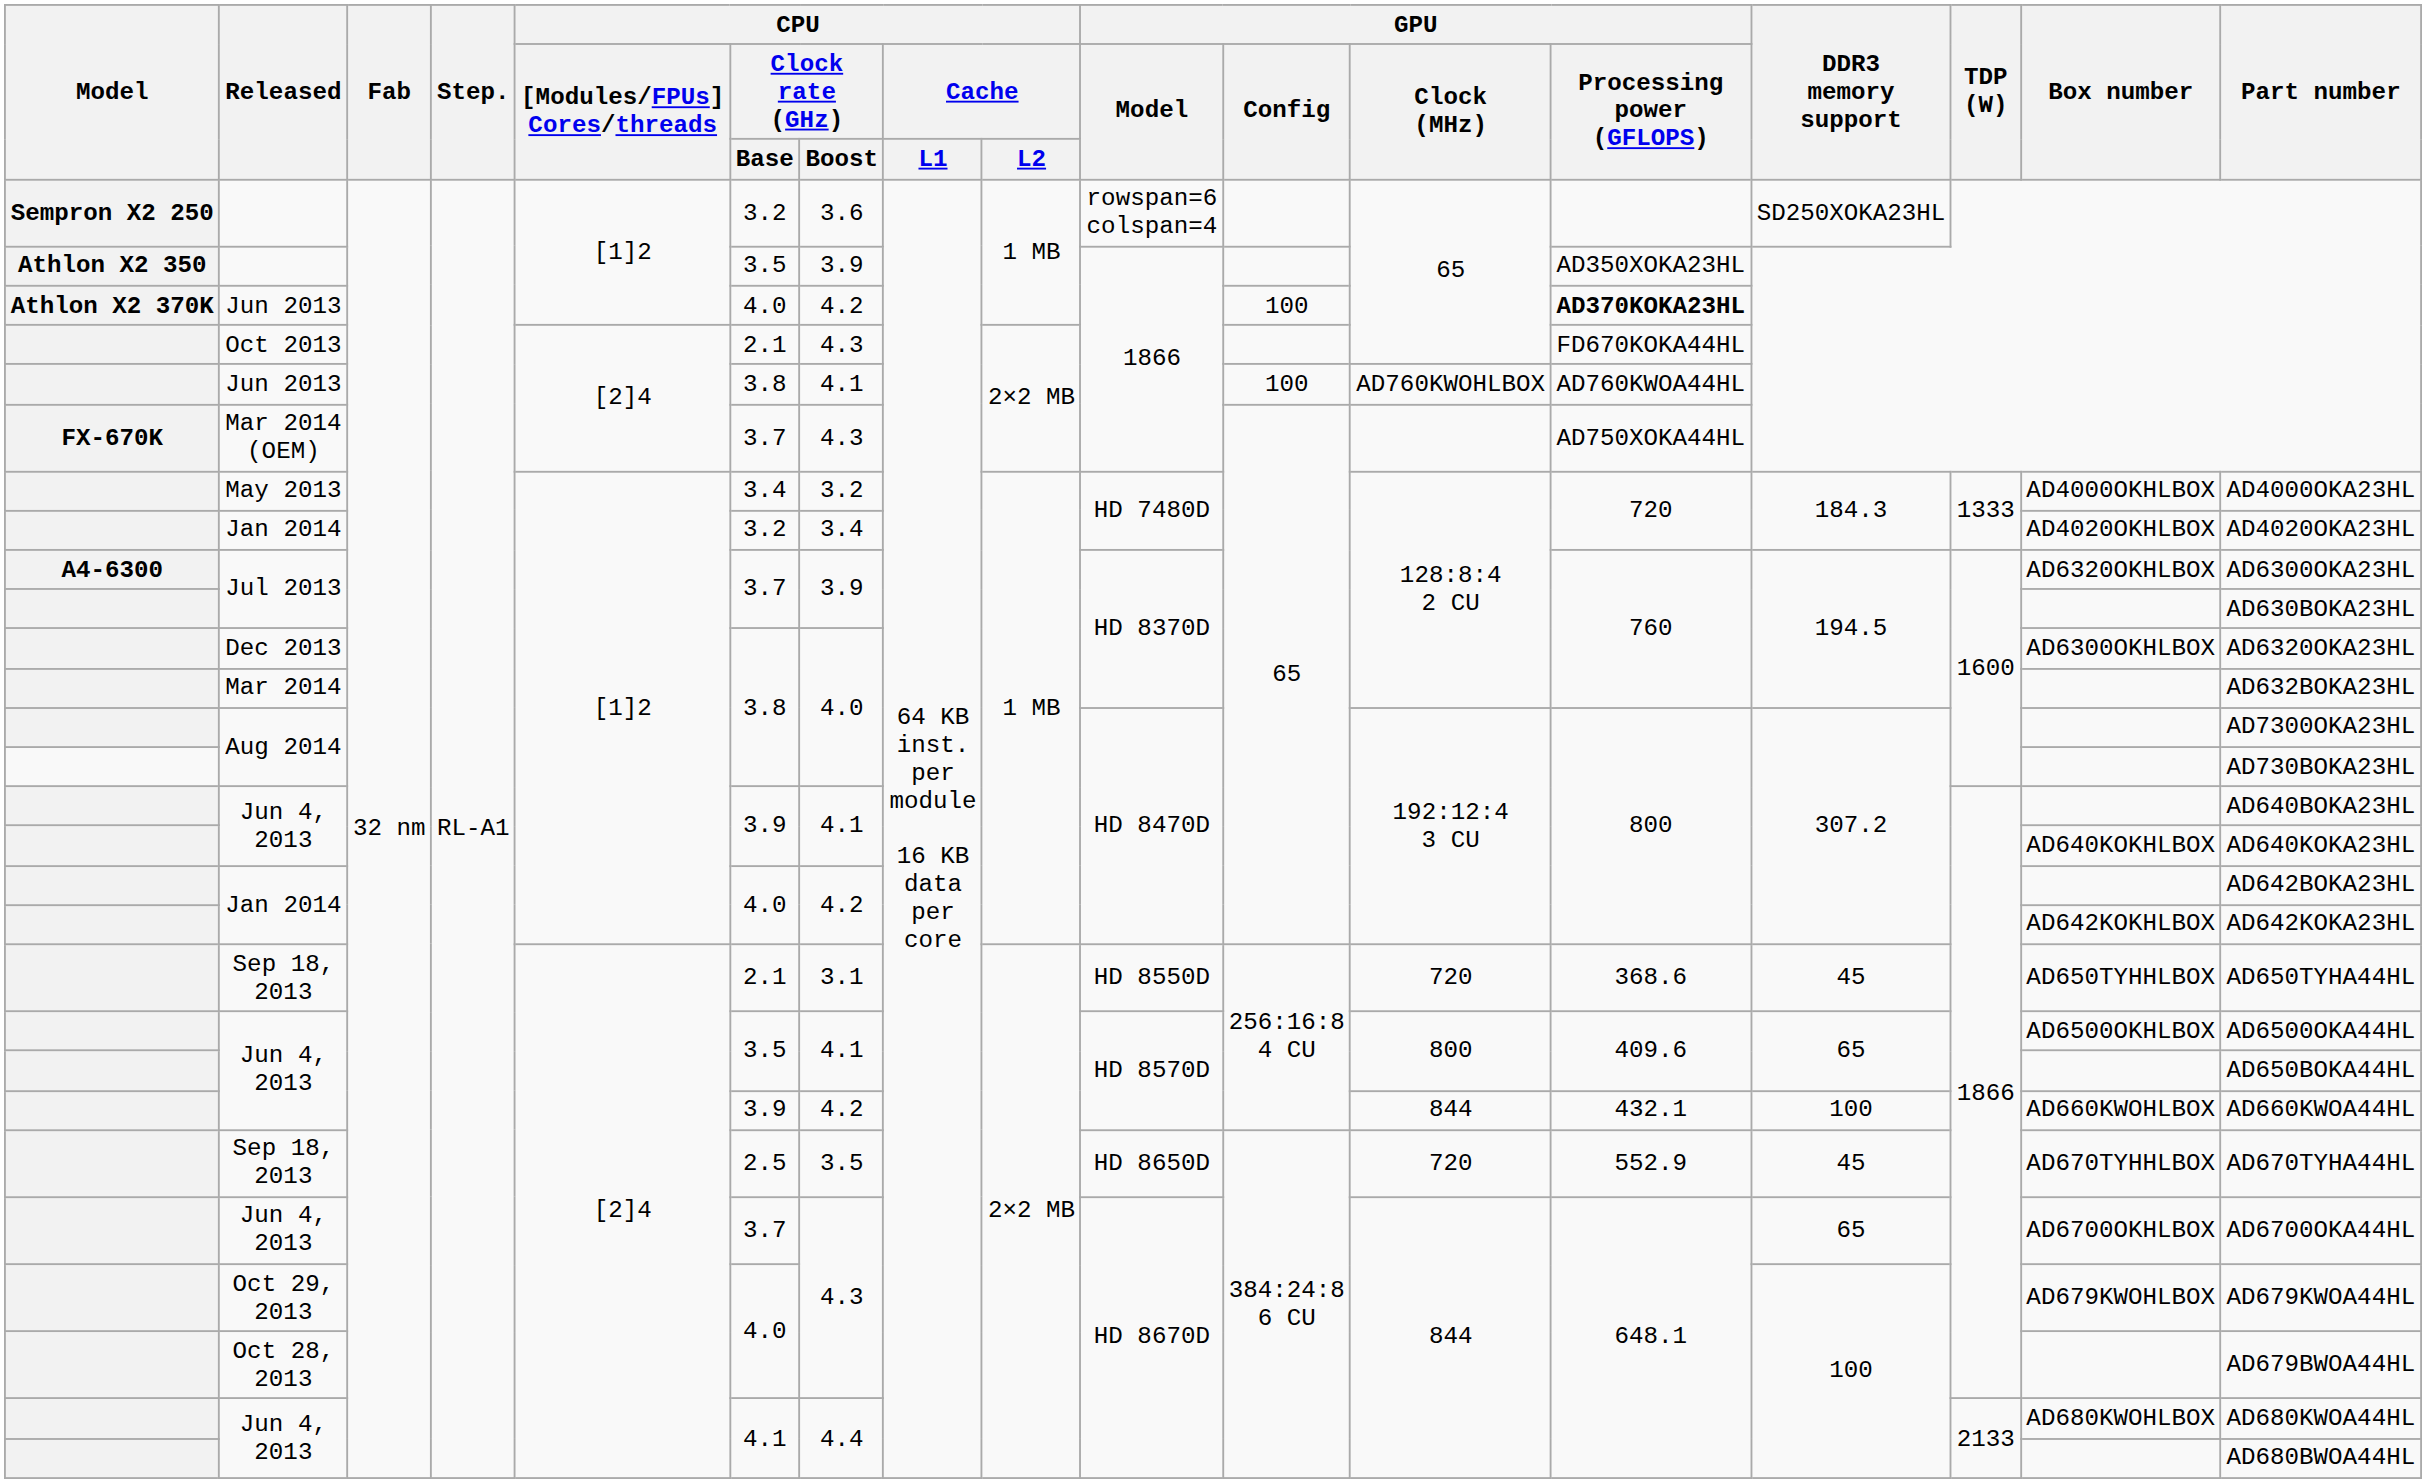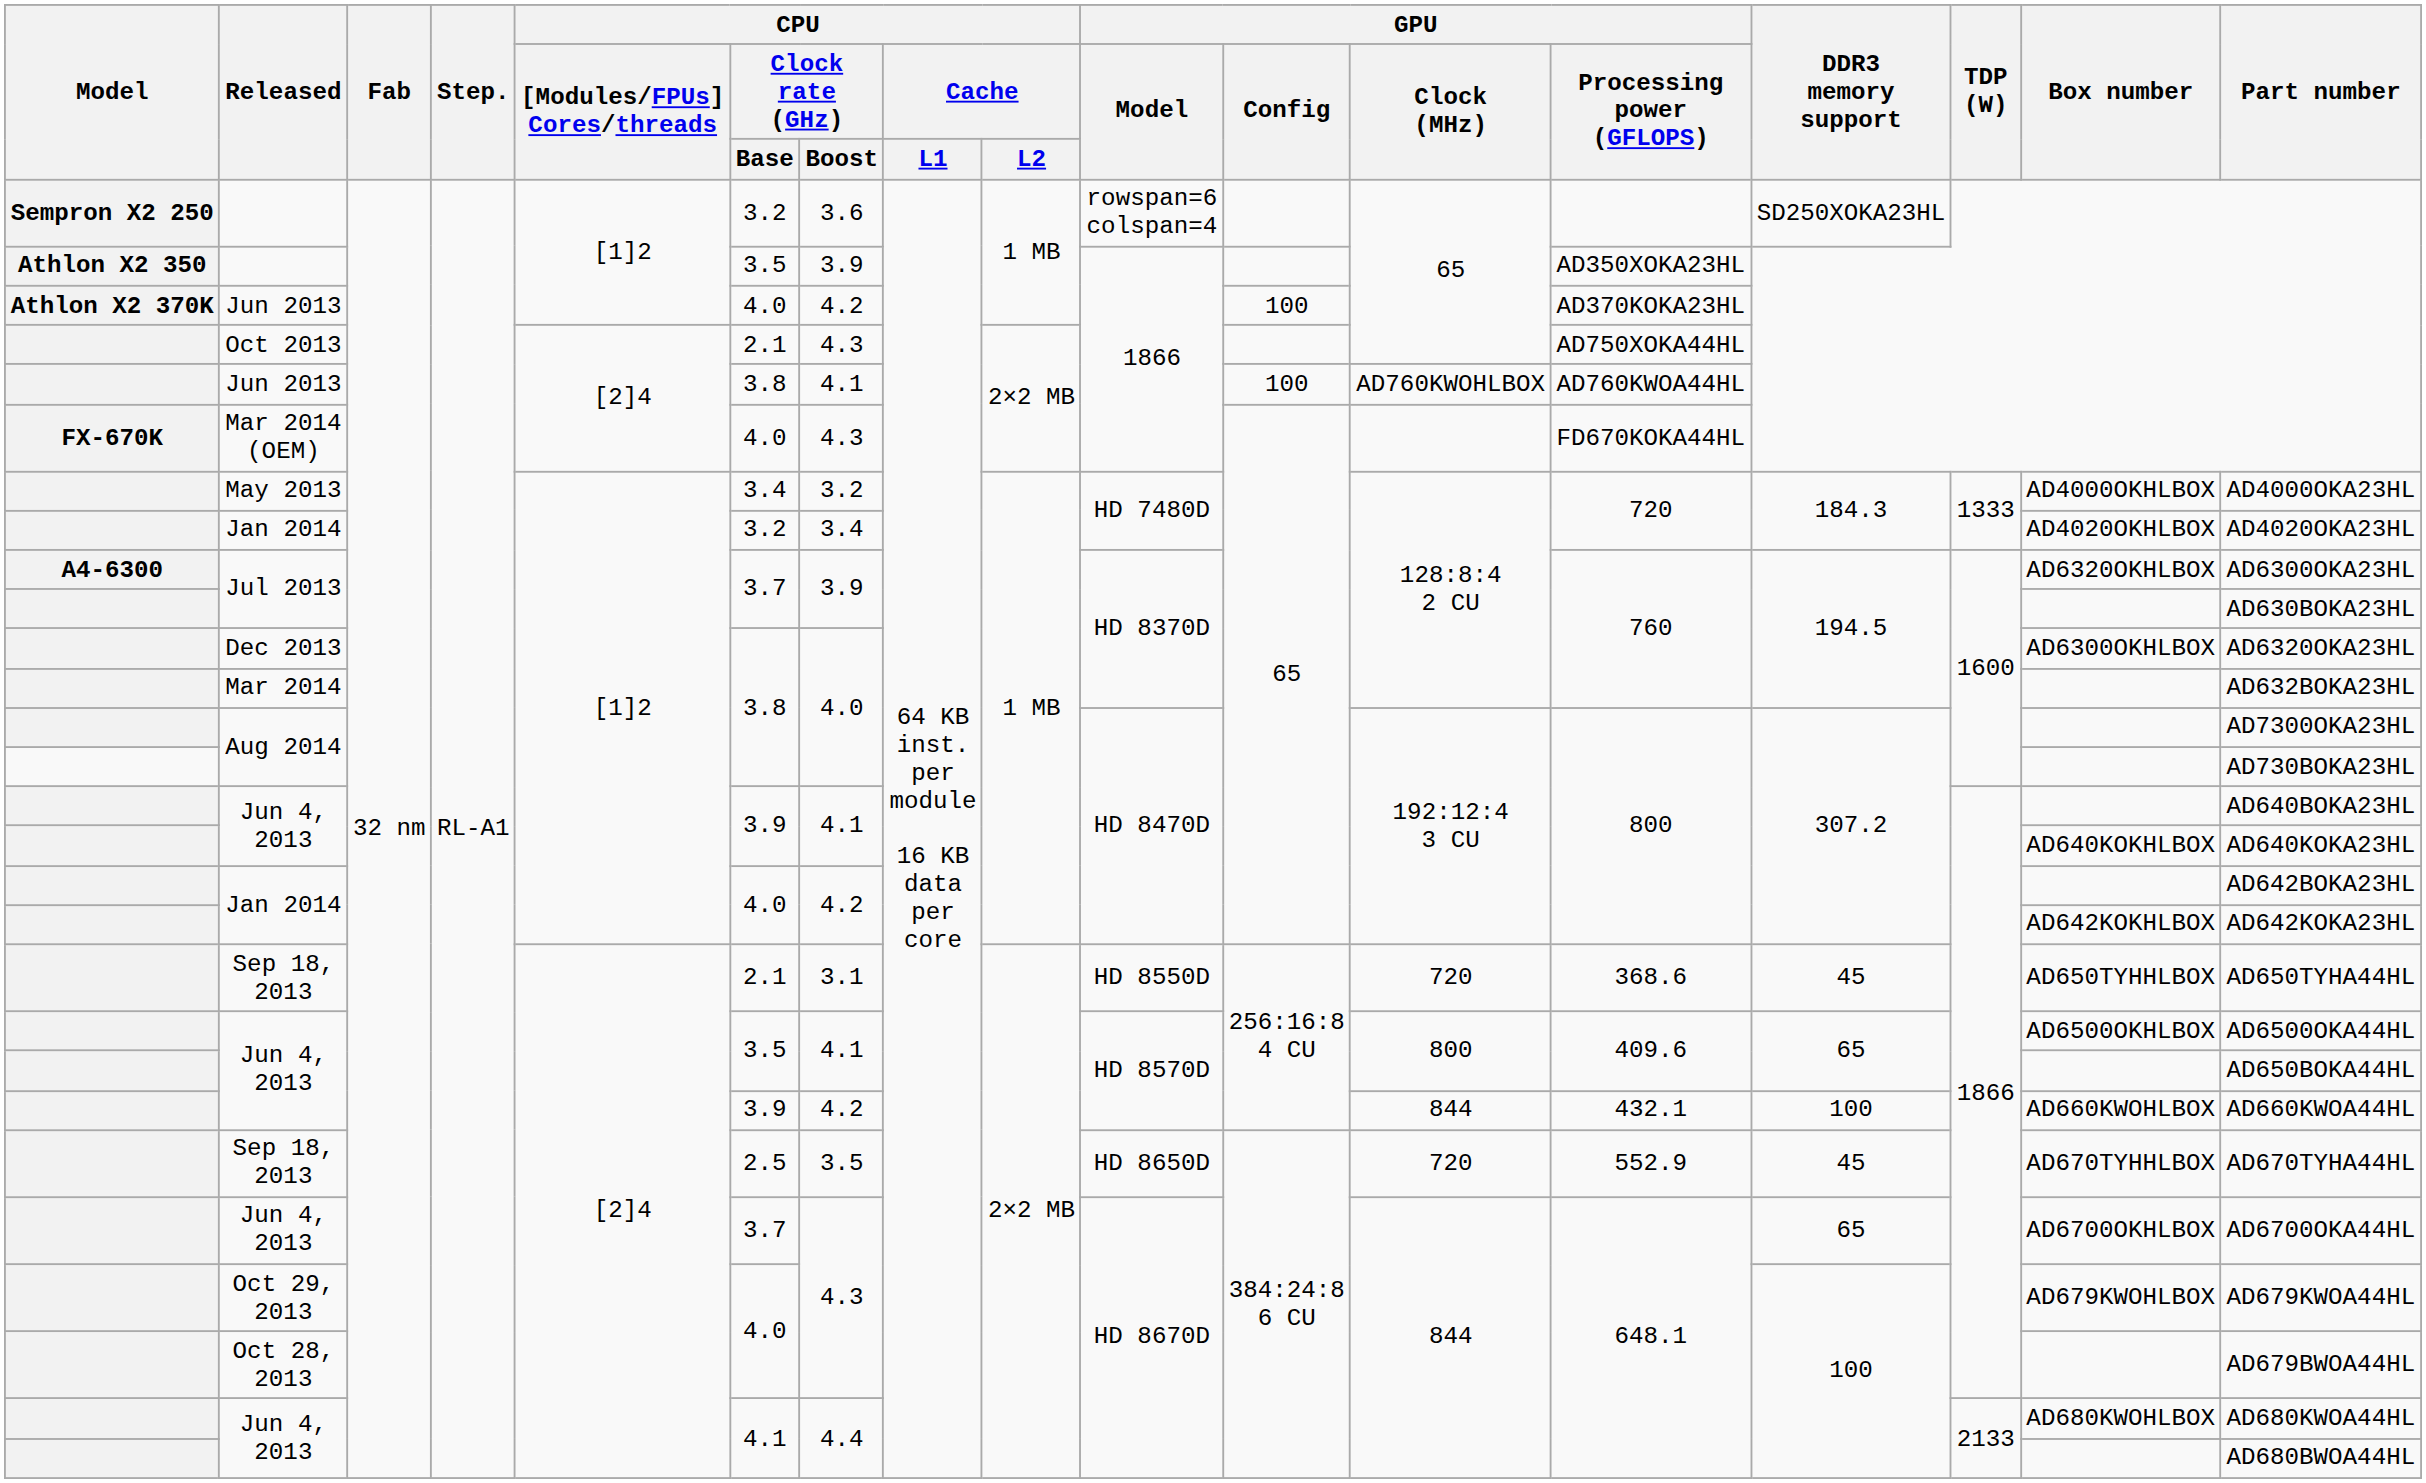(1651, 305) bold -> (1651, 305) normal
(1651, 345) FD670KOKA44HL -> (1651, 345) AD750XOKA44HL
(765, 438) 3.7 -> (765, 438) 4.0
(1651, 438) AD750XOKA44HL -> (1651, 438) FD670KOKA44HL
